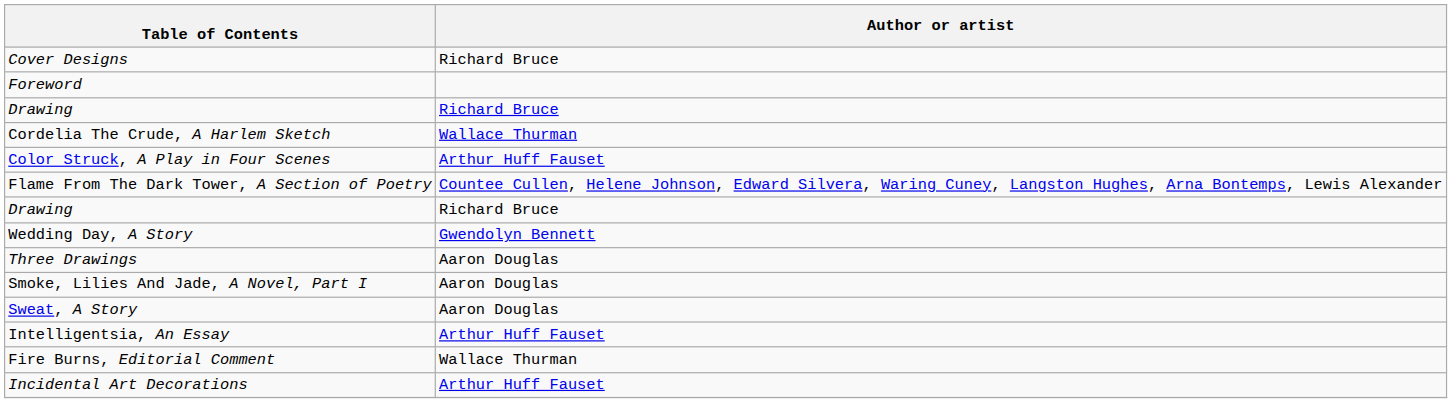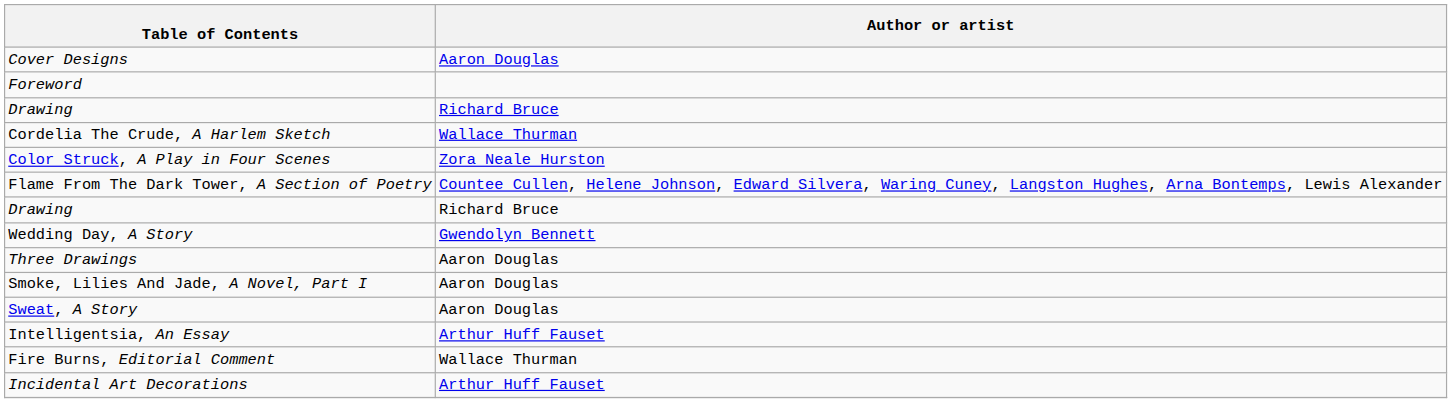(499, 60) Richard Bruce -> (499, 60) Aaron Douglas
(522, 160) Arthur Huff Fauset -> (522, 160) Zora Neale Hurston
